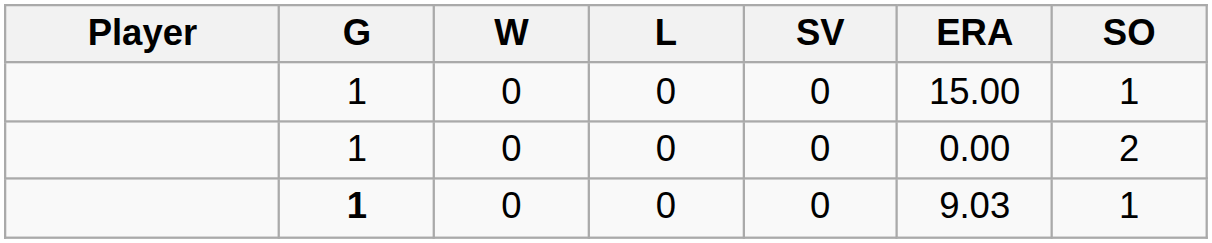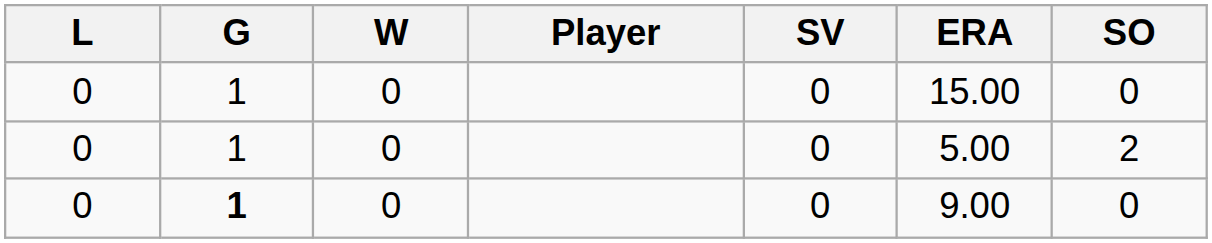columns swapped: (142, 33) <-> (666, 33)
(1129, 91) 1 -> (1129, 91) 0
(975, 149) 0.00 -> (975, 149) 5.00
(975, 206) 9.03 -> (975, 206) 9.00
(1129, 206) 1 -> (1129, 206) 0
